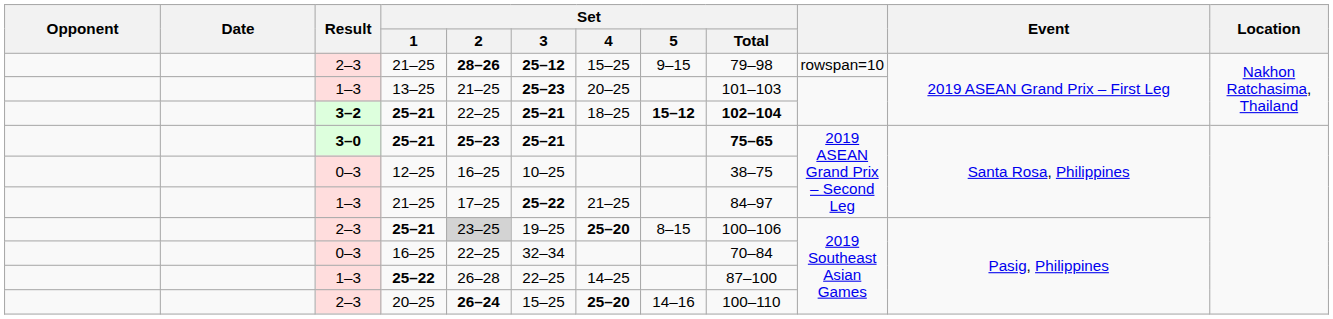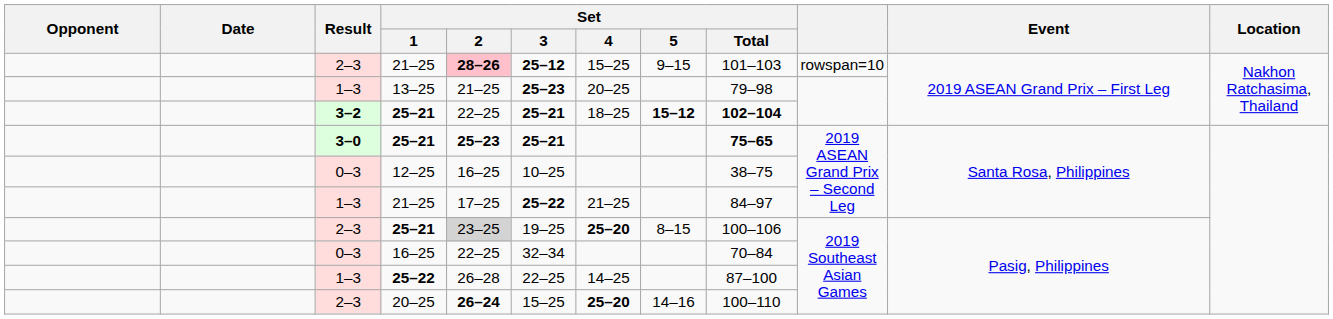(479, 65) no background -> (479, 65) pink background
(751, 65) 79–98 -> (751, 65) 101–103
(751, 89) 101–103 -> (751, 89) 79–98
